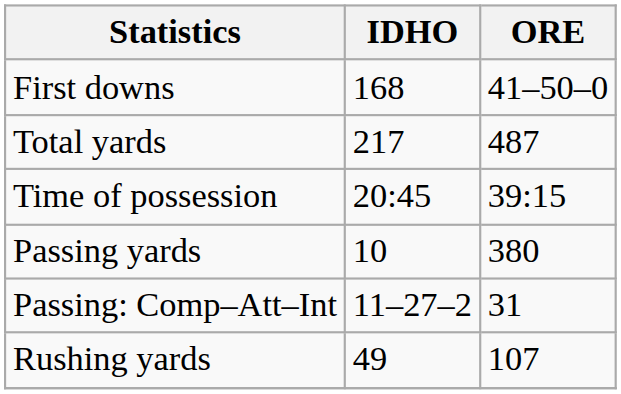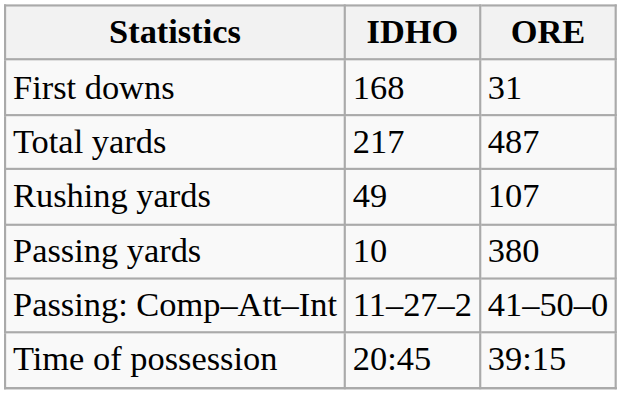(548, 86) 41–50–0 -> (505, 86) 31
rows swapped: (112, 359) <-> (145, 195)
(505, 304) 31 -> (548, 304) 41–50–0
